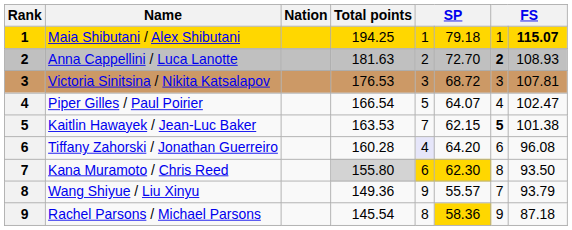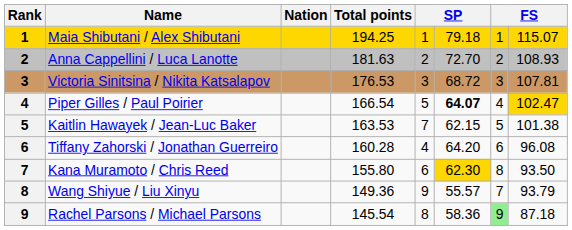(538, 37) bold -> (538, 37) normal
(500, 59) bold -> (500, 59) normal
(463, 103) normal -> (463, 103) bold
(538, 103) no background -> (538, 103) gold background
(500, 125) bold -> (500, 125) normal
(425, 147) lavender background -> (425, 147) no background
(373, 170) lightgrey background -> (373, 170) no background
(425, 170) gold background -> (425, 170) no background
(463, 214) gold background -> (463, 214) no background
(500, 214) no background -> (500, 214) lightgreen background
